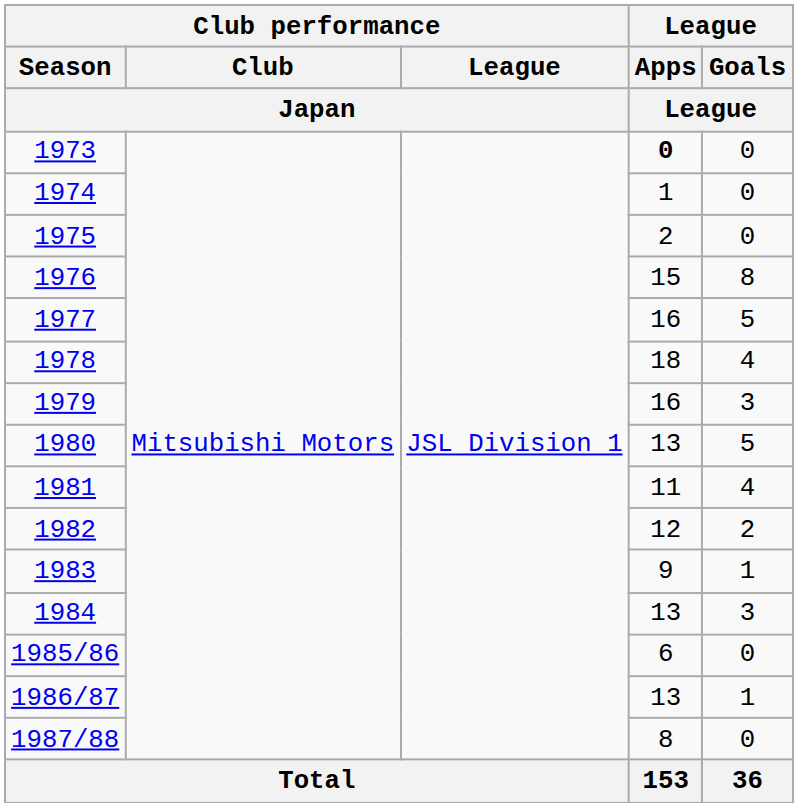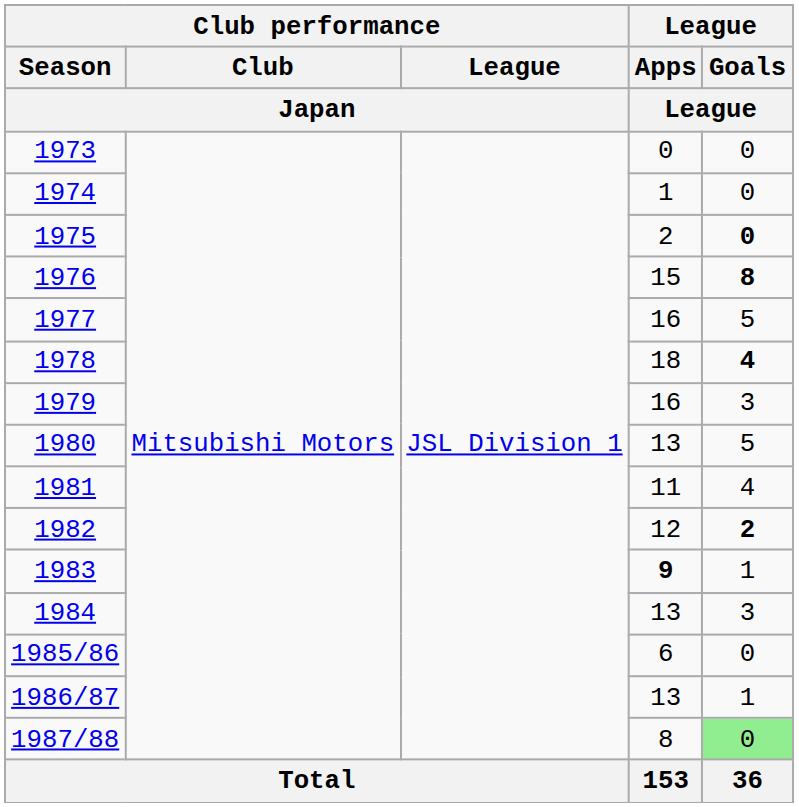(666, 152) bold -> (666, 152) normal
(748, 236) normal -> (748, 236) bold
(748, 278) normal -> (748, 278) bold
(748, 362) normal -> (748, 362) bold
(748, 529) normal -> (748, 529) bold
(666, 571) normal -> (666, 571) bold
(748, 739) no background -> (748, 739) lightgreen background
